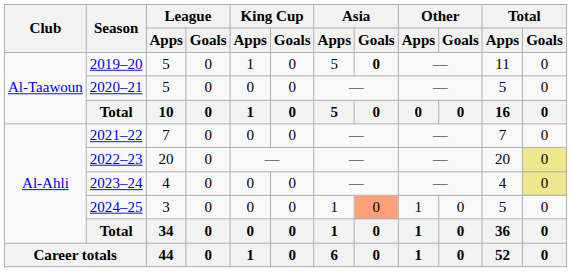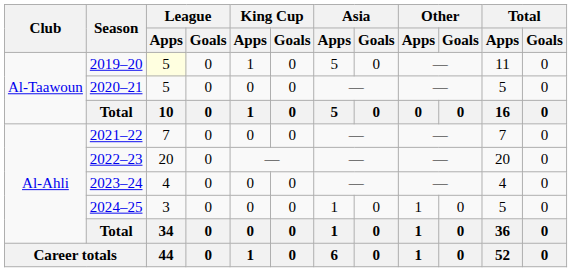(166, 64) no background -> (166, 64) lightyellow background
(376, 64) bold -> (376, 64) normal
(545, 159) khaki background -> (545, 159) no background
(545, 183) khaki background -> (545, 183) no background
(376, 207) lightsalmon background -> (376, 207) no background
